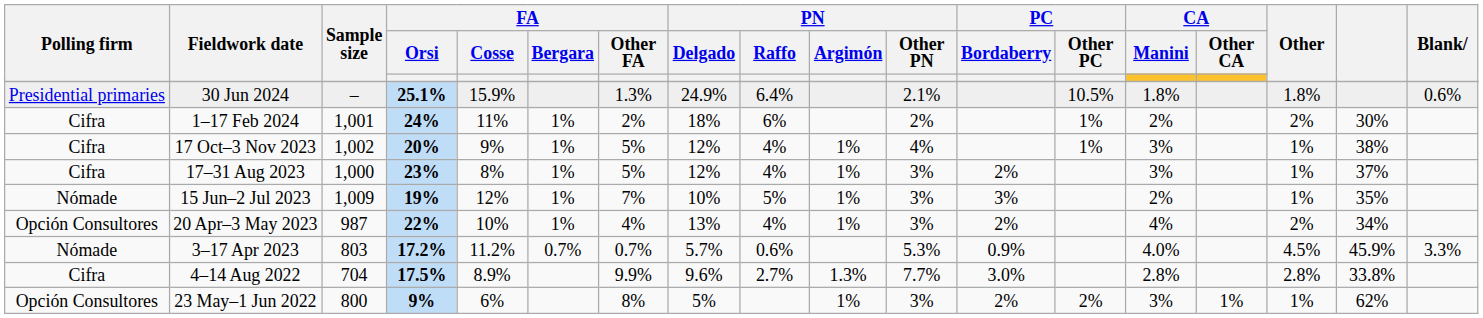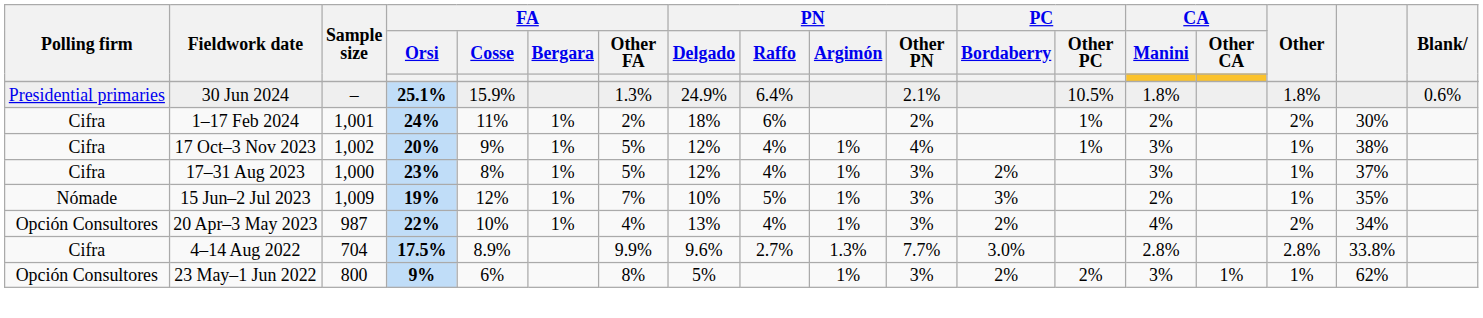- row: (245, 249)
